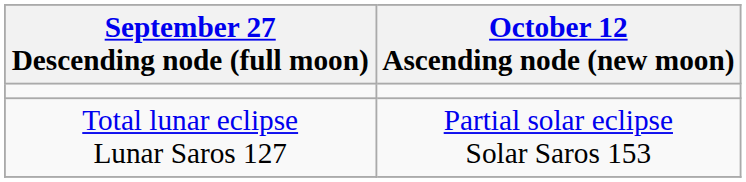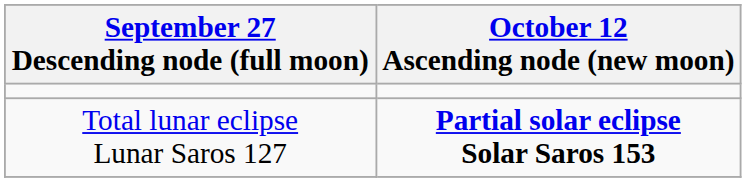(558, 137) normal -> (558, 137) bold
